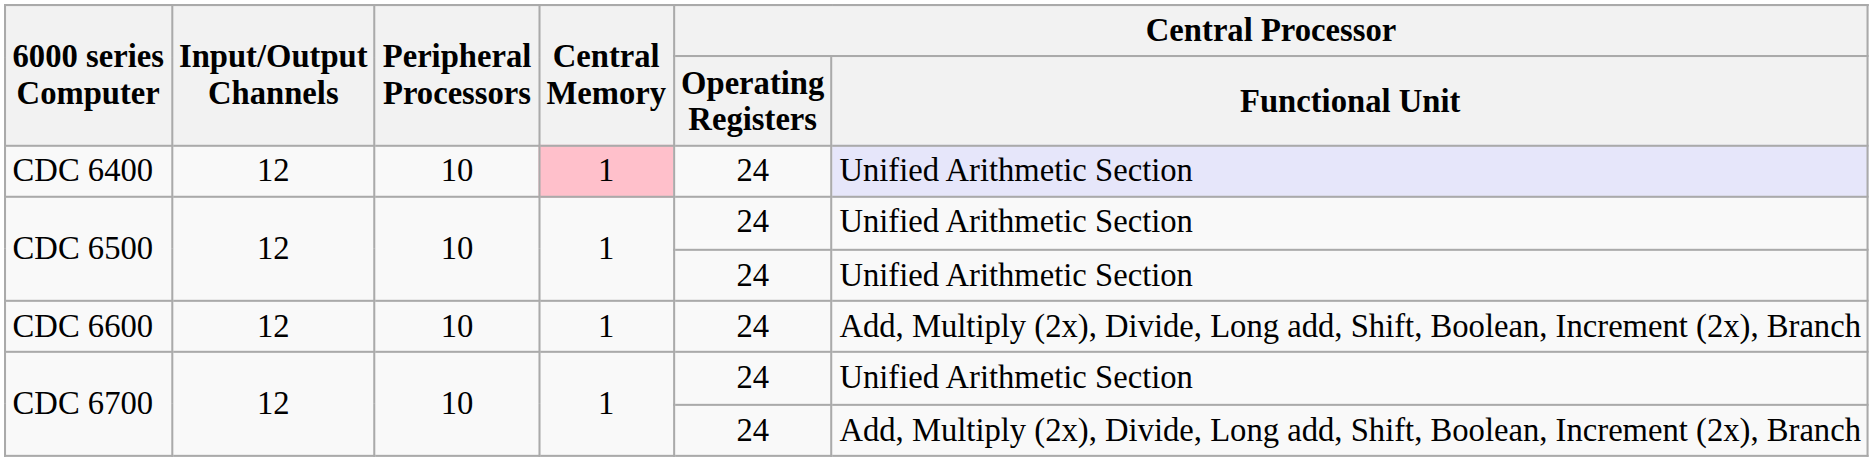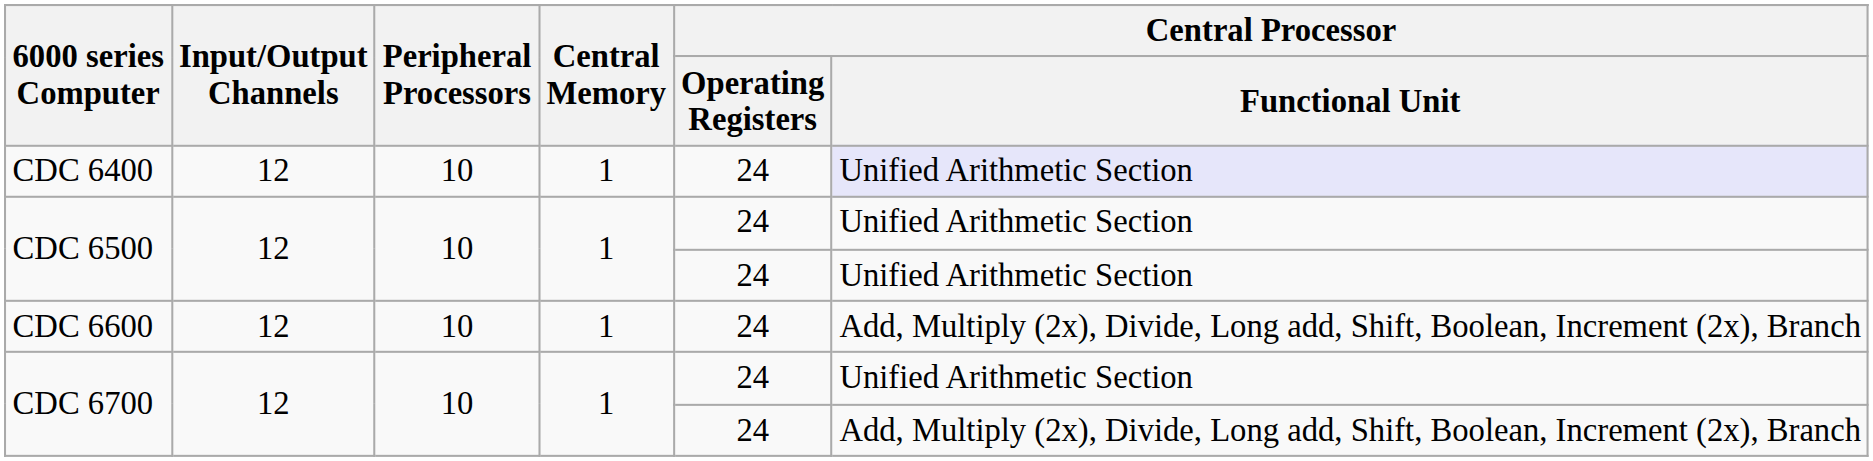(606, 170) pink background -> (606, 170) no background
